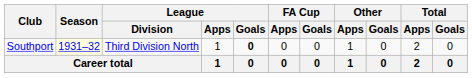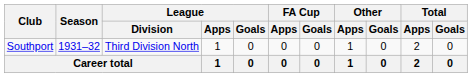(79, 47) lightyellow background -> (79, 47) no background
(251, 47) bold -> (251, 47) normal
